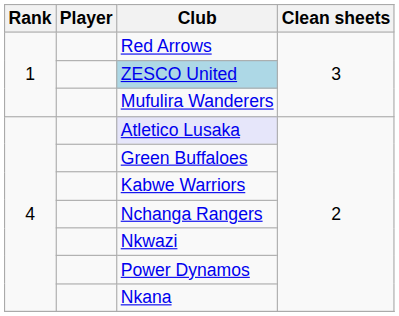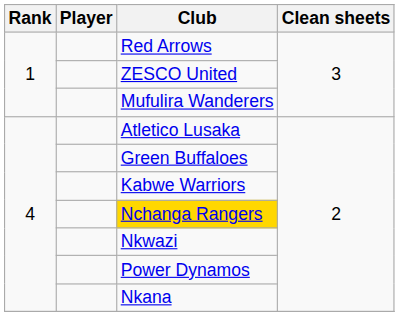(179, 74) lightblue background -> (179, 74) no background
(180, 130) lavender background -> (180, 130) no background
(192, 213) no background -> (192, 213) gold background
